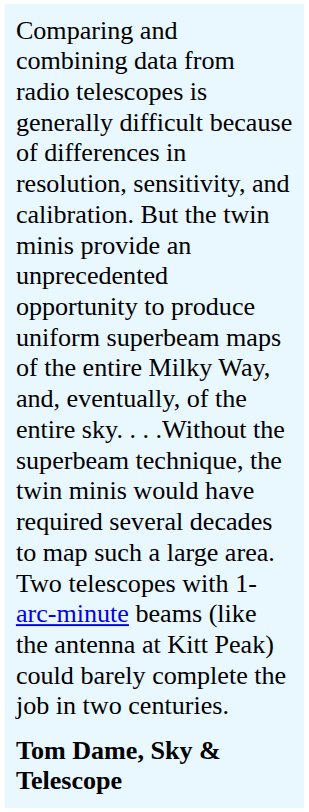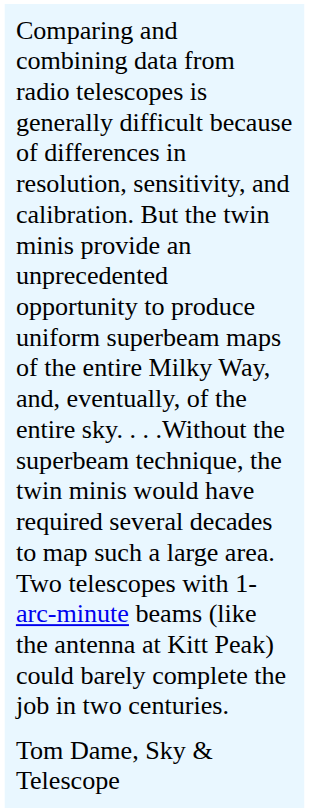(118, 765) bold -> (114, 765) normal
